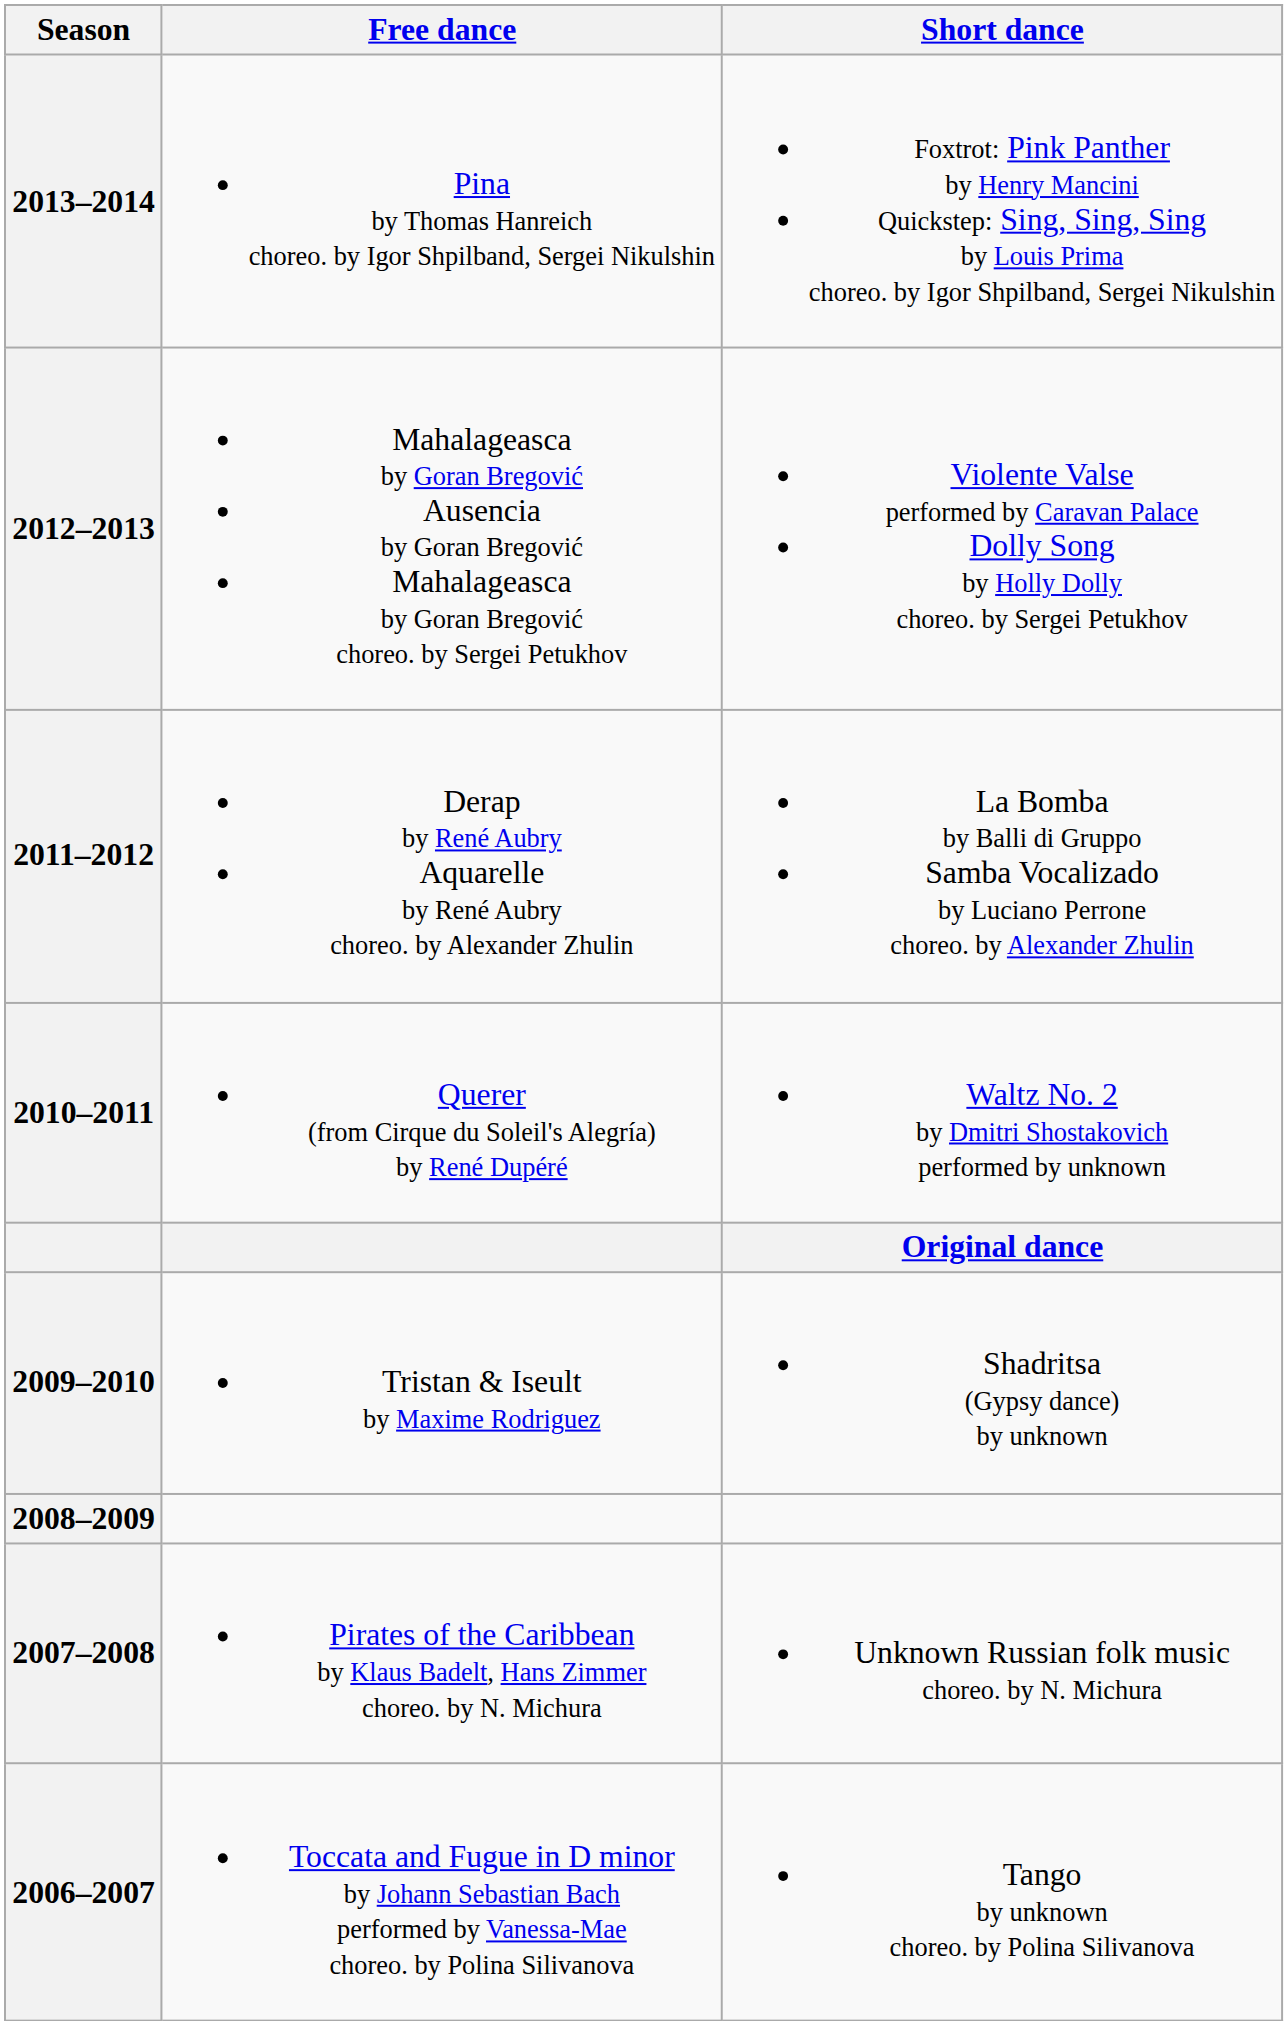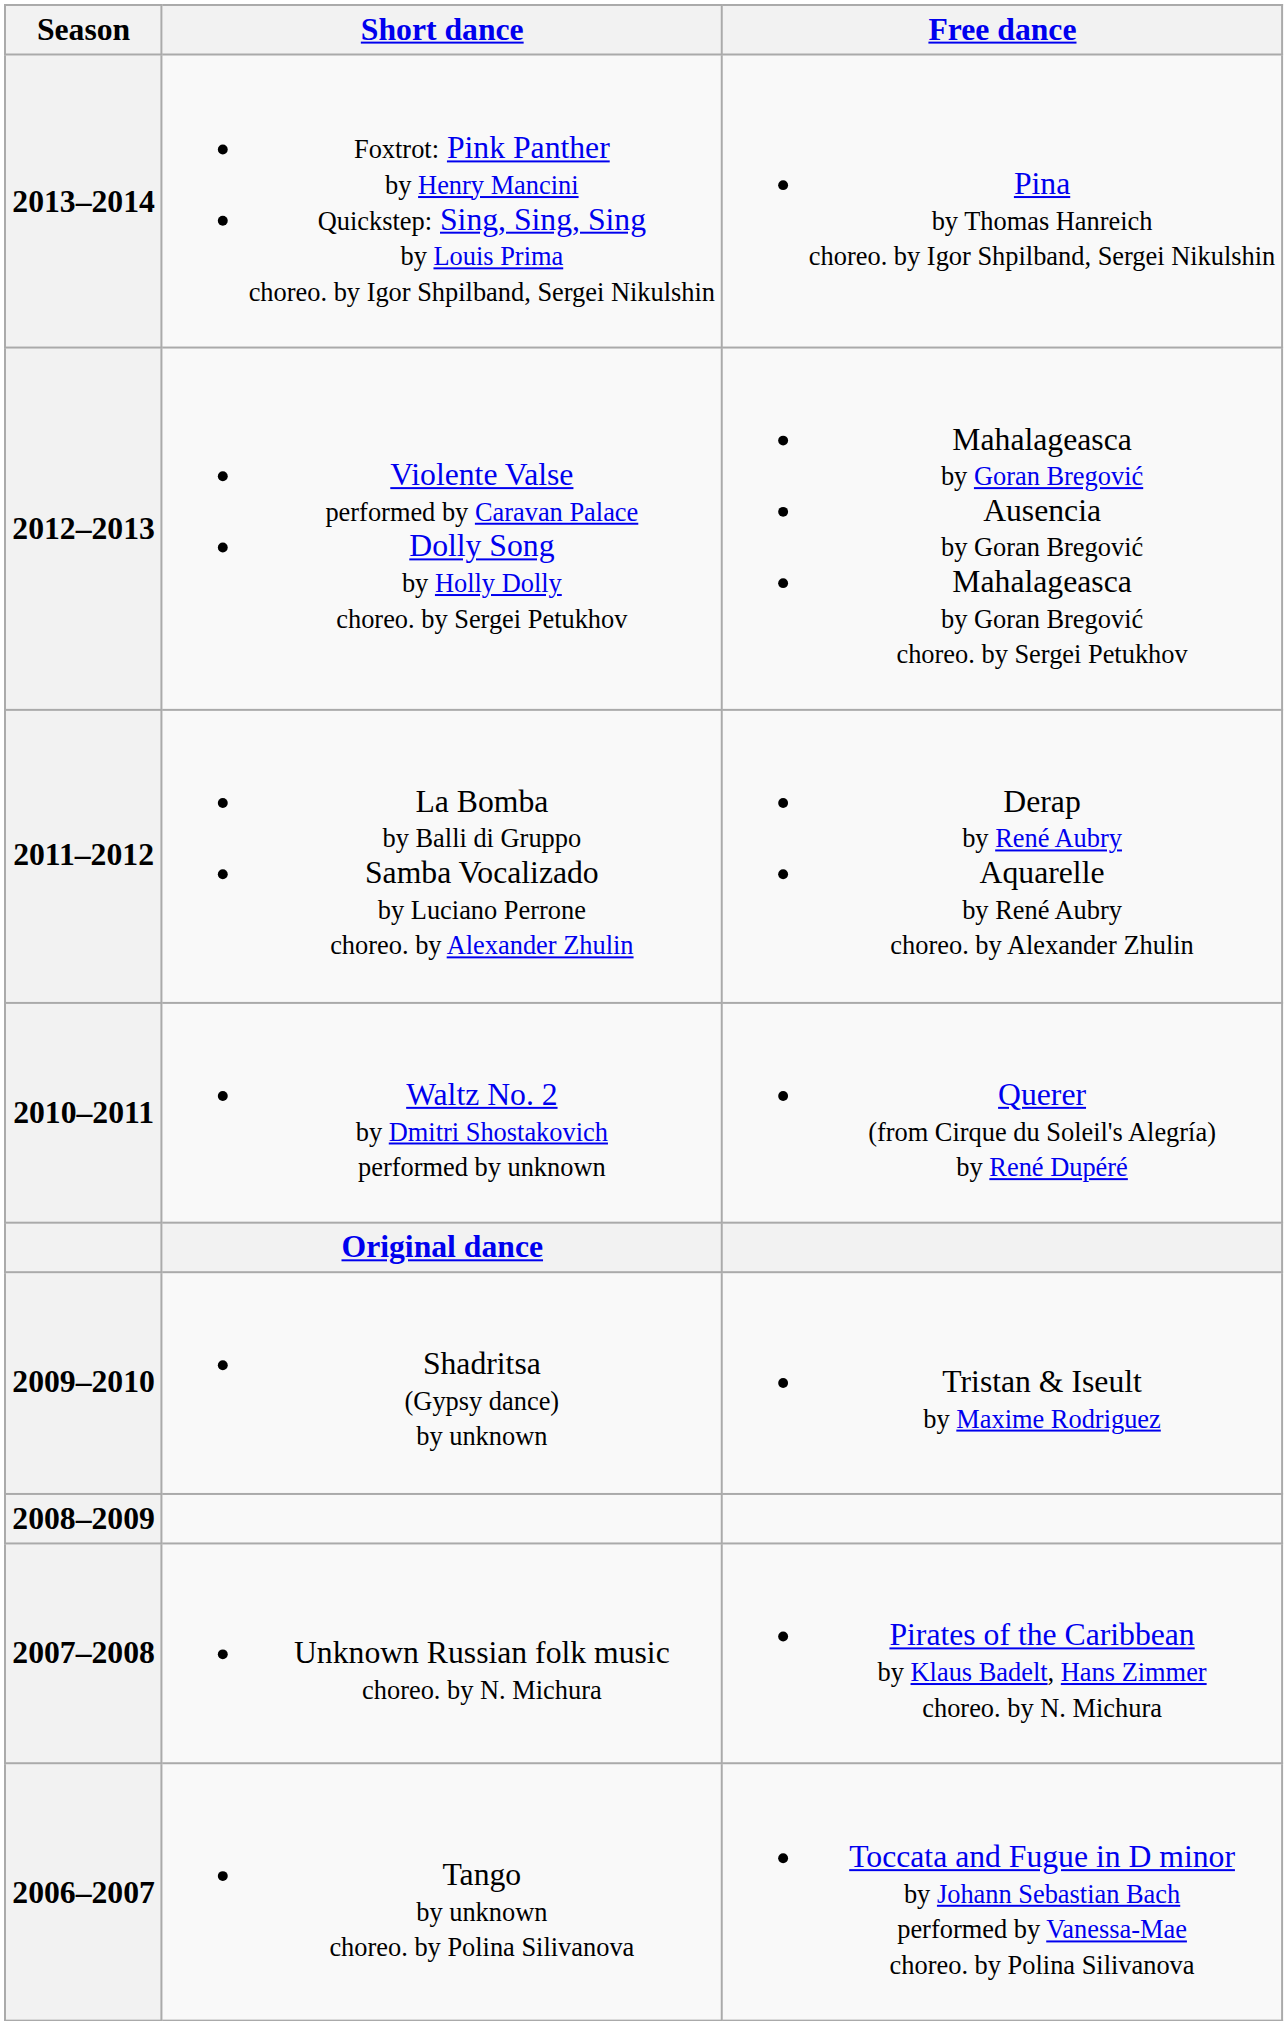columns swapped: (1002, 29) <-> (442, 29)
